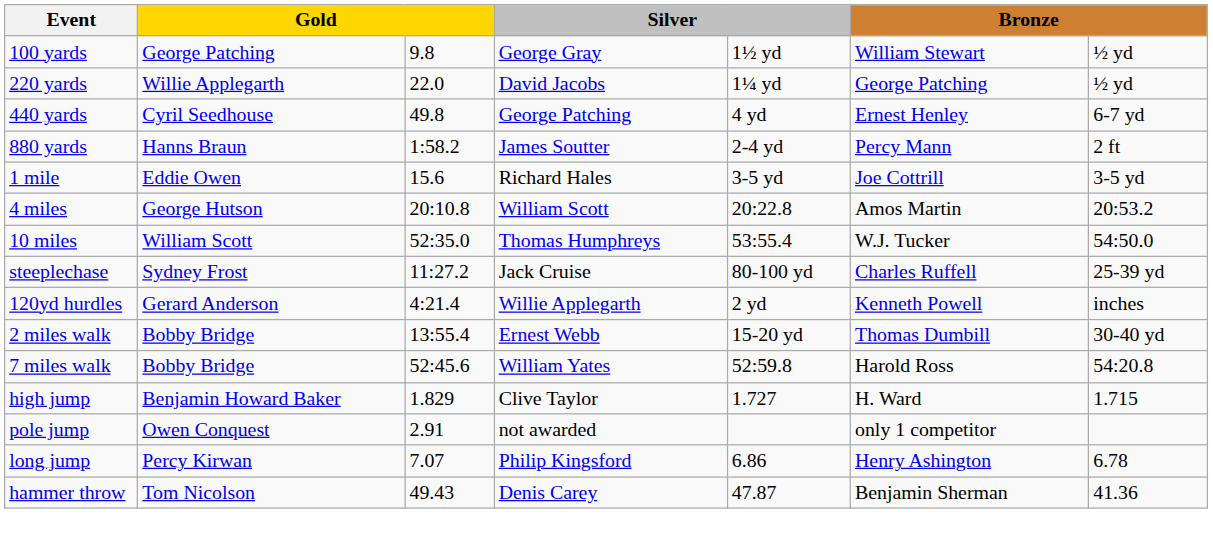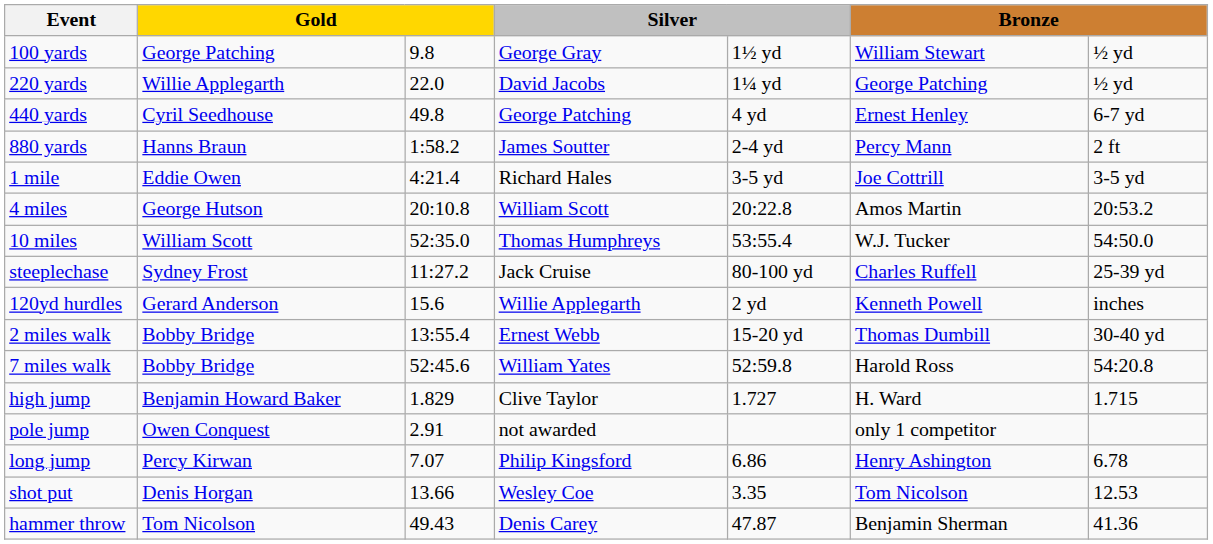(427, 177) 15.6 -> (435, 177) 4:21.4
(435, 303) 4:21.4 -> (427, 303) 15.6
+ row: (41, 492)
